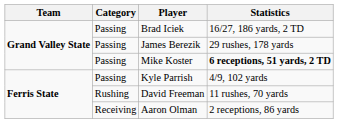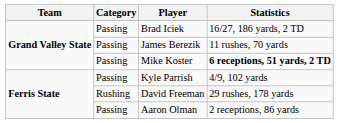(251, 45) 29 rushes, 178 yards -> (249, 45) 11 rushes, 70 yards
(249, 94) 11 rushes, 70 yards -> (251, 94) 29 rushes, 178 yards
(116, 110) Receiving -> (112, 110) Passing
